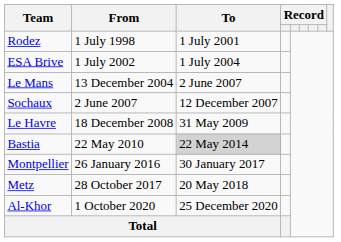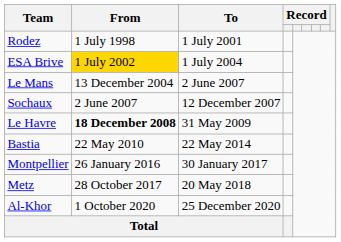(105, 61) no background -> (105, 61) gold background
(124, 123) normal -> (125, 123) bold
(214, 144) lightgrey background -> (216, 144) no background
